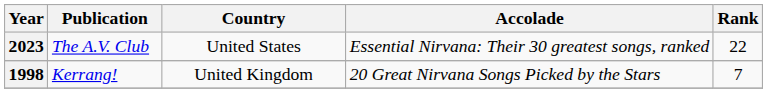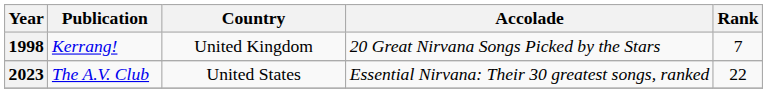rows swapped: (26, 74) <-> (26, 46)
